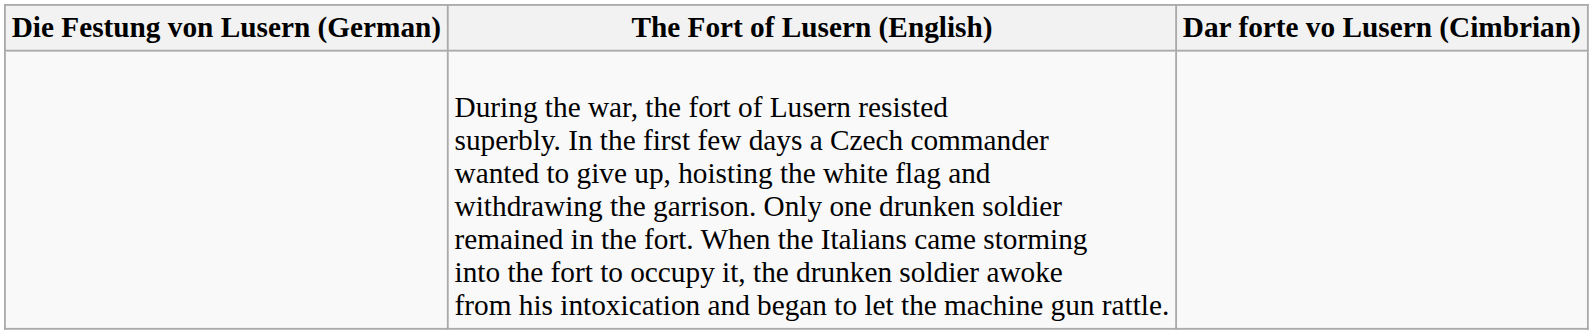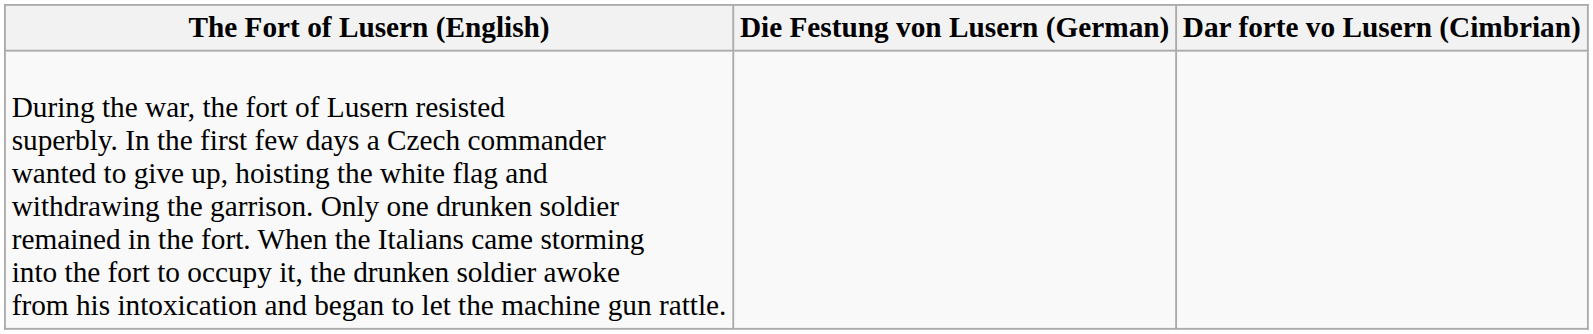columns swapped: (812, 27) <-> (226, 27)
